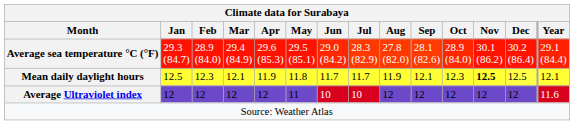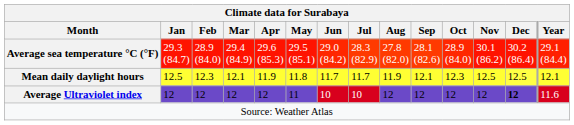(486, 77) bold -> (486, 77) normal
(513, 94) normal -> (513, 94) bold
